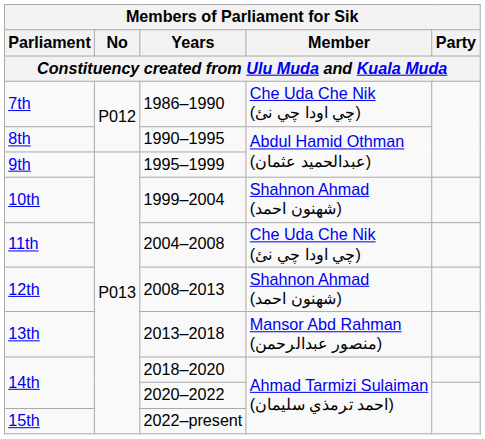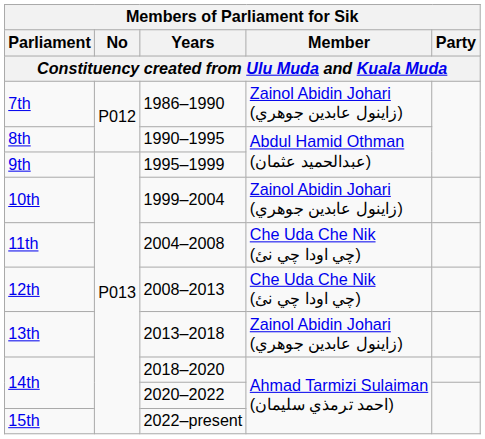(313, 103) Che Uda Che Nik (چي اودا چي نئ) -> (326, 103) Zainol Abidin Johari (زاينول عابدين جوهري)
(310, 199) Shahnon Ahmad (شهنون احمد) -> (326, 199) Zainol Abidin Johari (زاينول عابدين جوهري)
(310, 289) Shahnon Ahmad (شهنون احمد) -> (313, 289) Che Uda Che Nik (چي اودا چي نئ)
(326, 334) Mansor Abd Rahman (منصور عبدالرحمن) -> (326, 334) Zainol Abidin Johari (زاينول عابدين جوهري)
